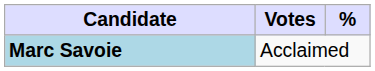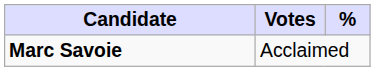(66, 50) lightblue background -> (66, 50) no background
